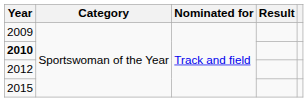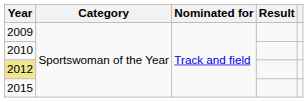(20, 50) bold -> (20, 50) normal
(20, 69) no background -> (20, 69) khaki background
